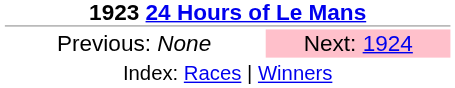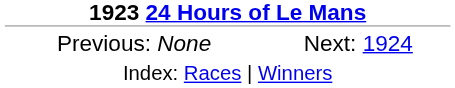(358, 43) pink background -> (358, 43) no background
